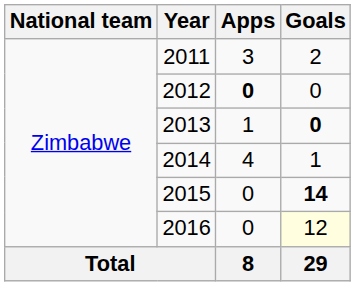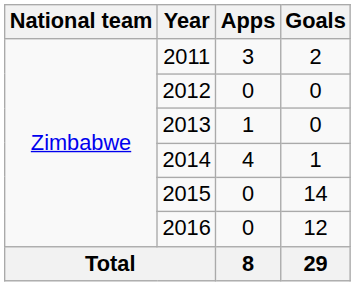(248, 90) bold -> (248, 90) normal
(316, 125) bold -> (316, 125) normal
(316, 194) bold -> (316, 194) normal
(316, 228) lightyellow background -> (316, 228) no background
